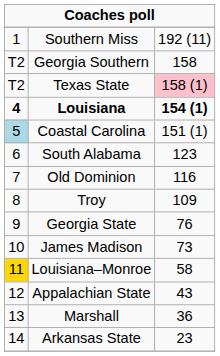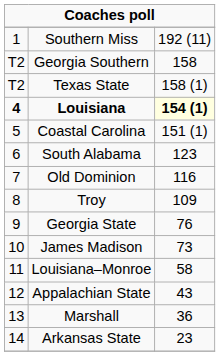(185, 85) pink background -> (185, 85) no background
(185, 108) no background -> (185, 108) lightyellow background
(16, 131) lightblue background -> (16, 131) no background
(16, 270) gold background -> (16, 270) no background
